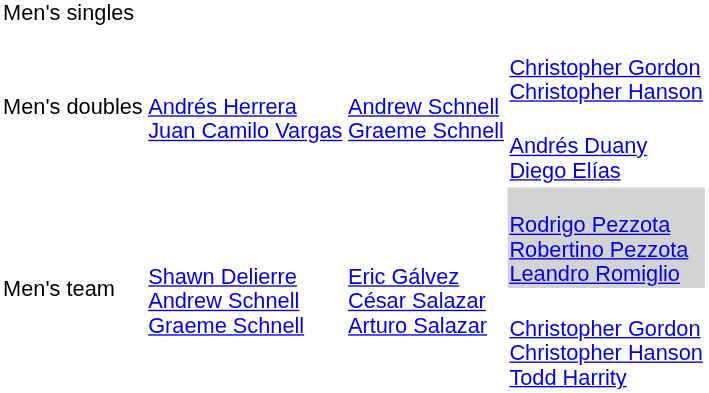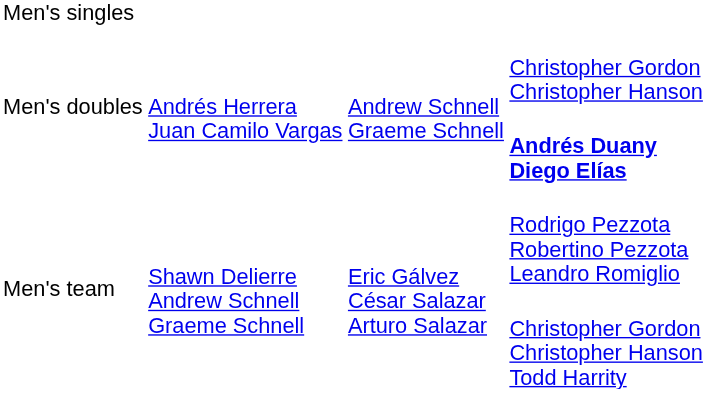(578, 158) normal -> (583, 158) bold
(599, 249) lightgrey background -> (599, 249) no background
